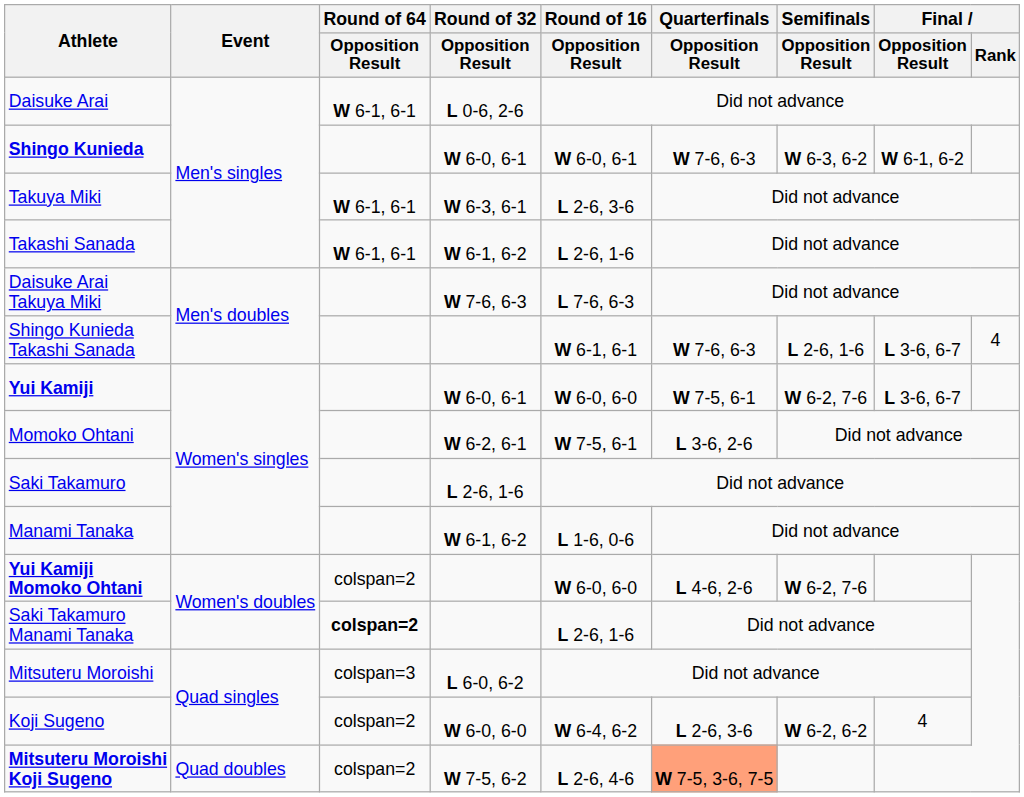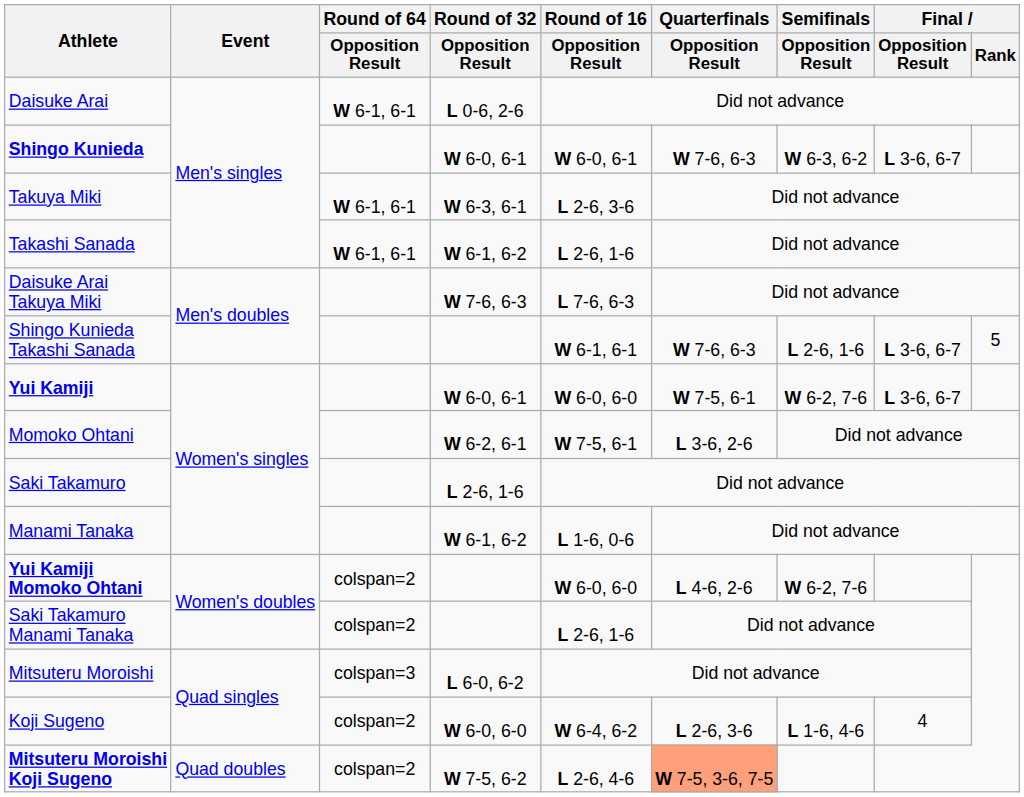(923, 159) W 6-1, 6-2 -> (923, 159) L 3-6, 6-7
(995, 340) 4 -> (995, 340) 5
(375, 626) bold -> (375, 626) normal
(826, 731) W 6-2, 6-2 -> (826, 731) L 1-6, 4-6
